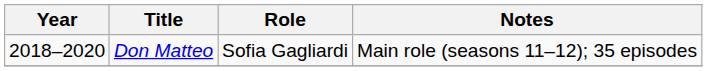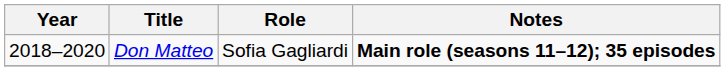(527, 50) normal -> (536, 50) bold
